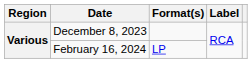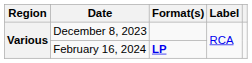(159, 49) normal -> (159, 49) bold
